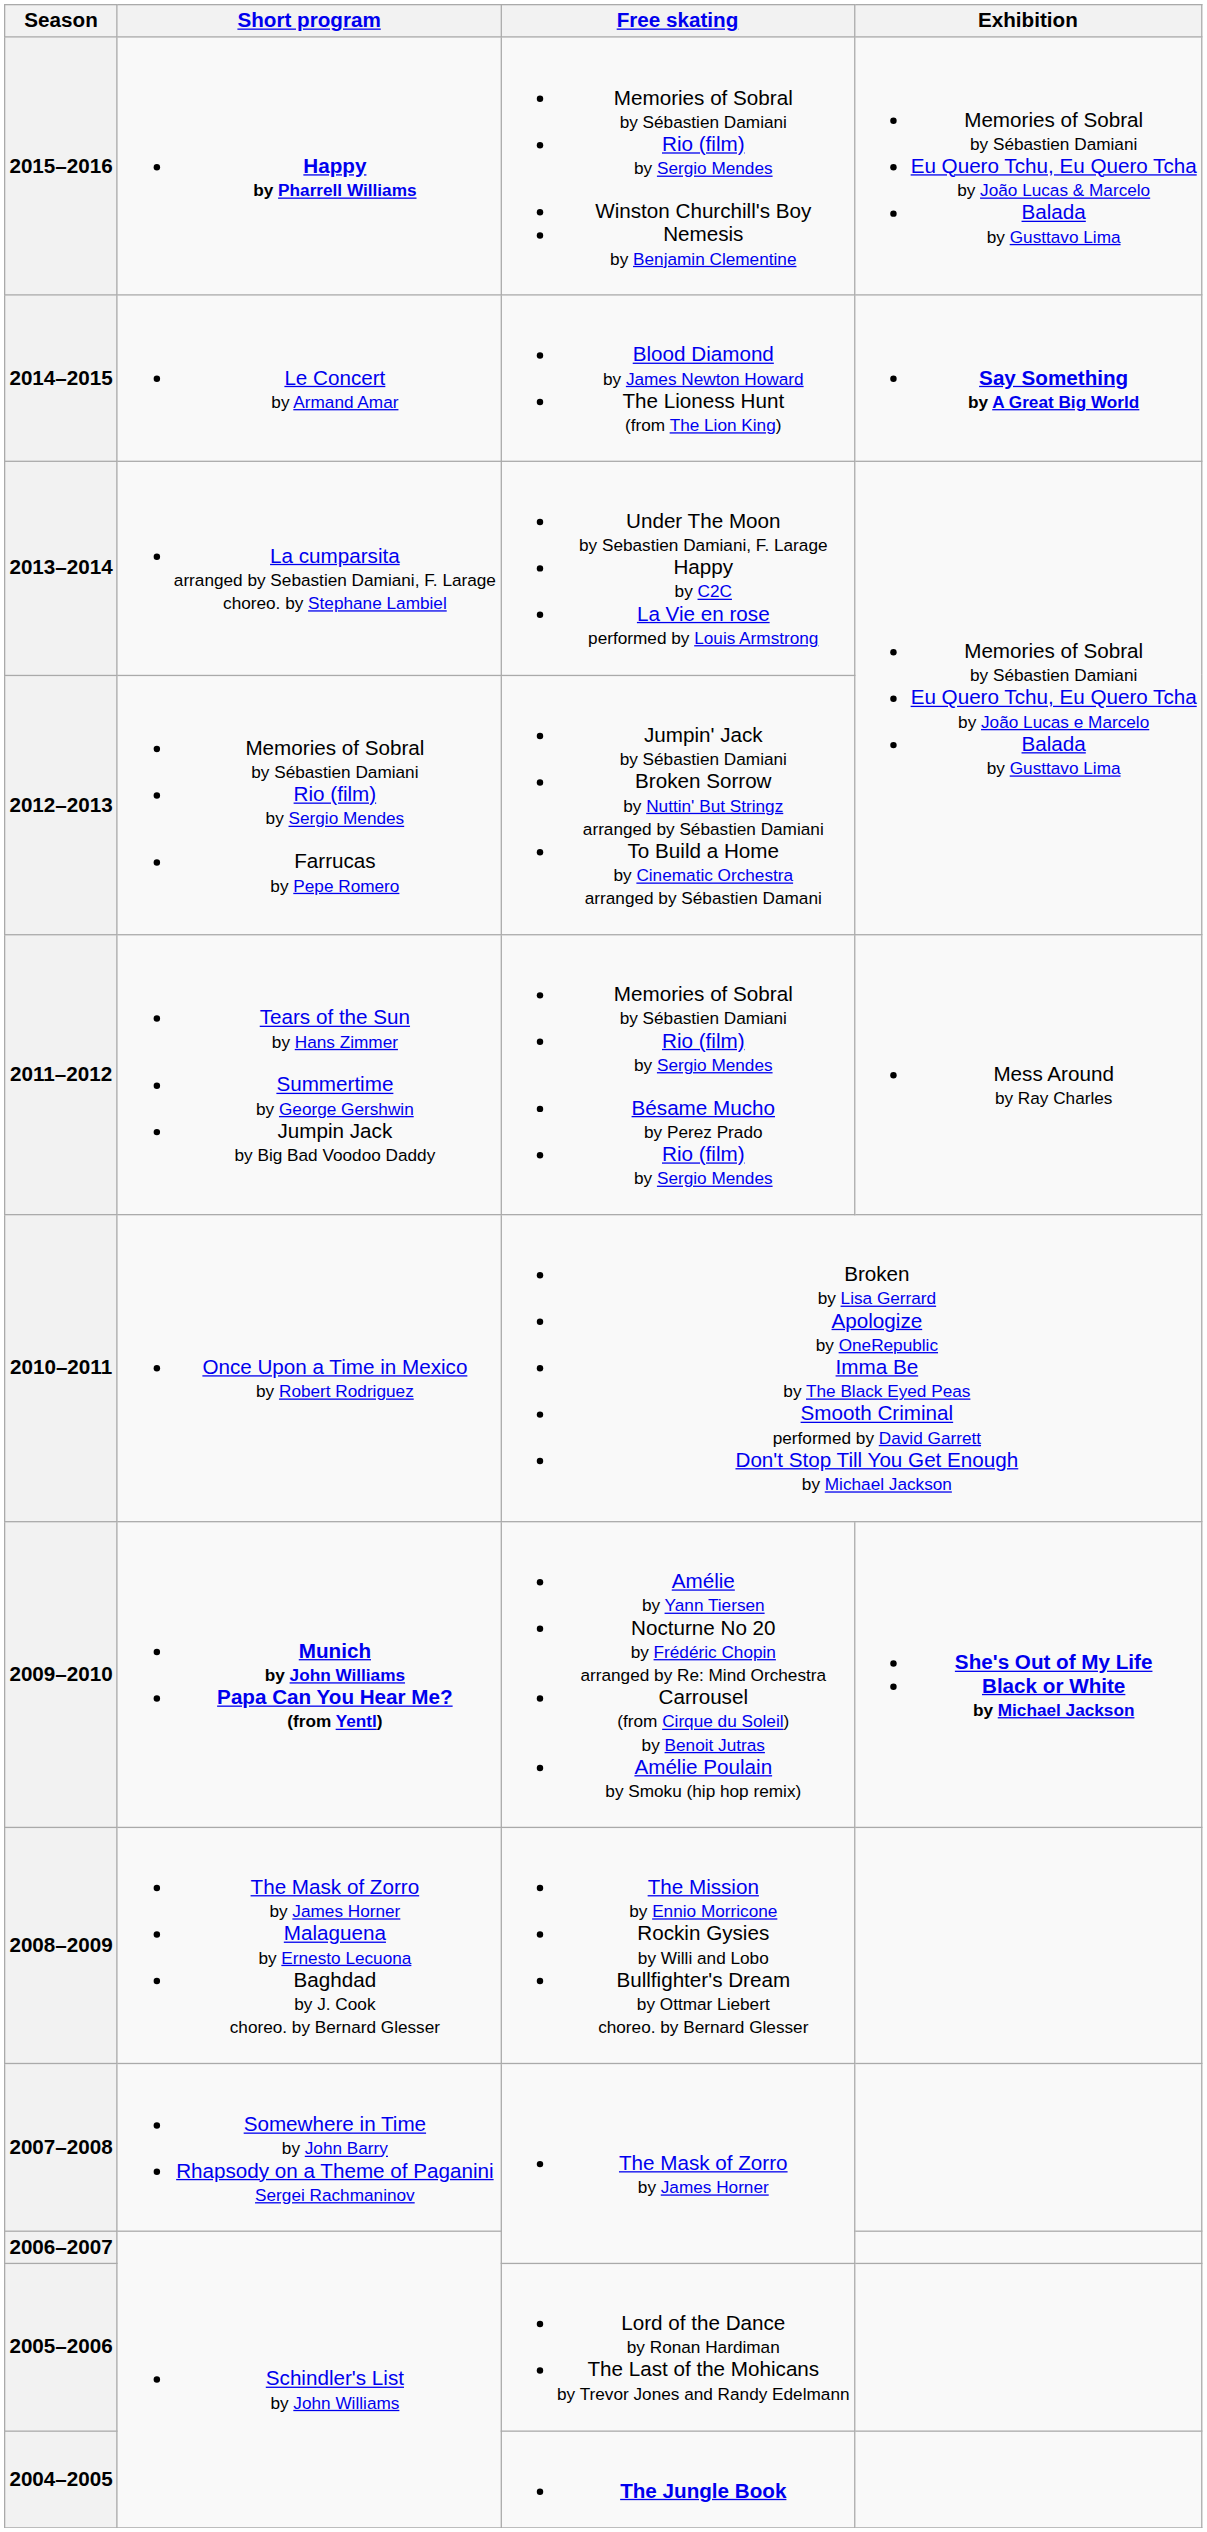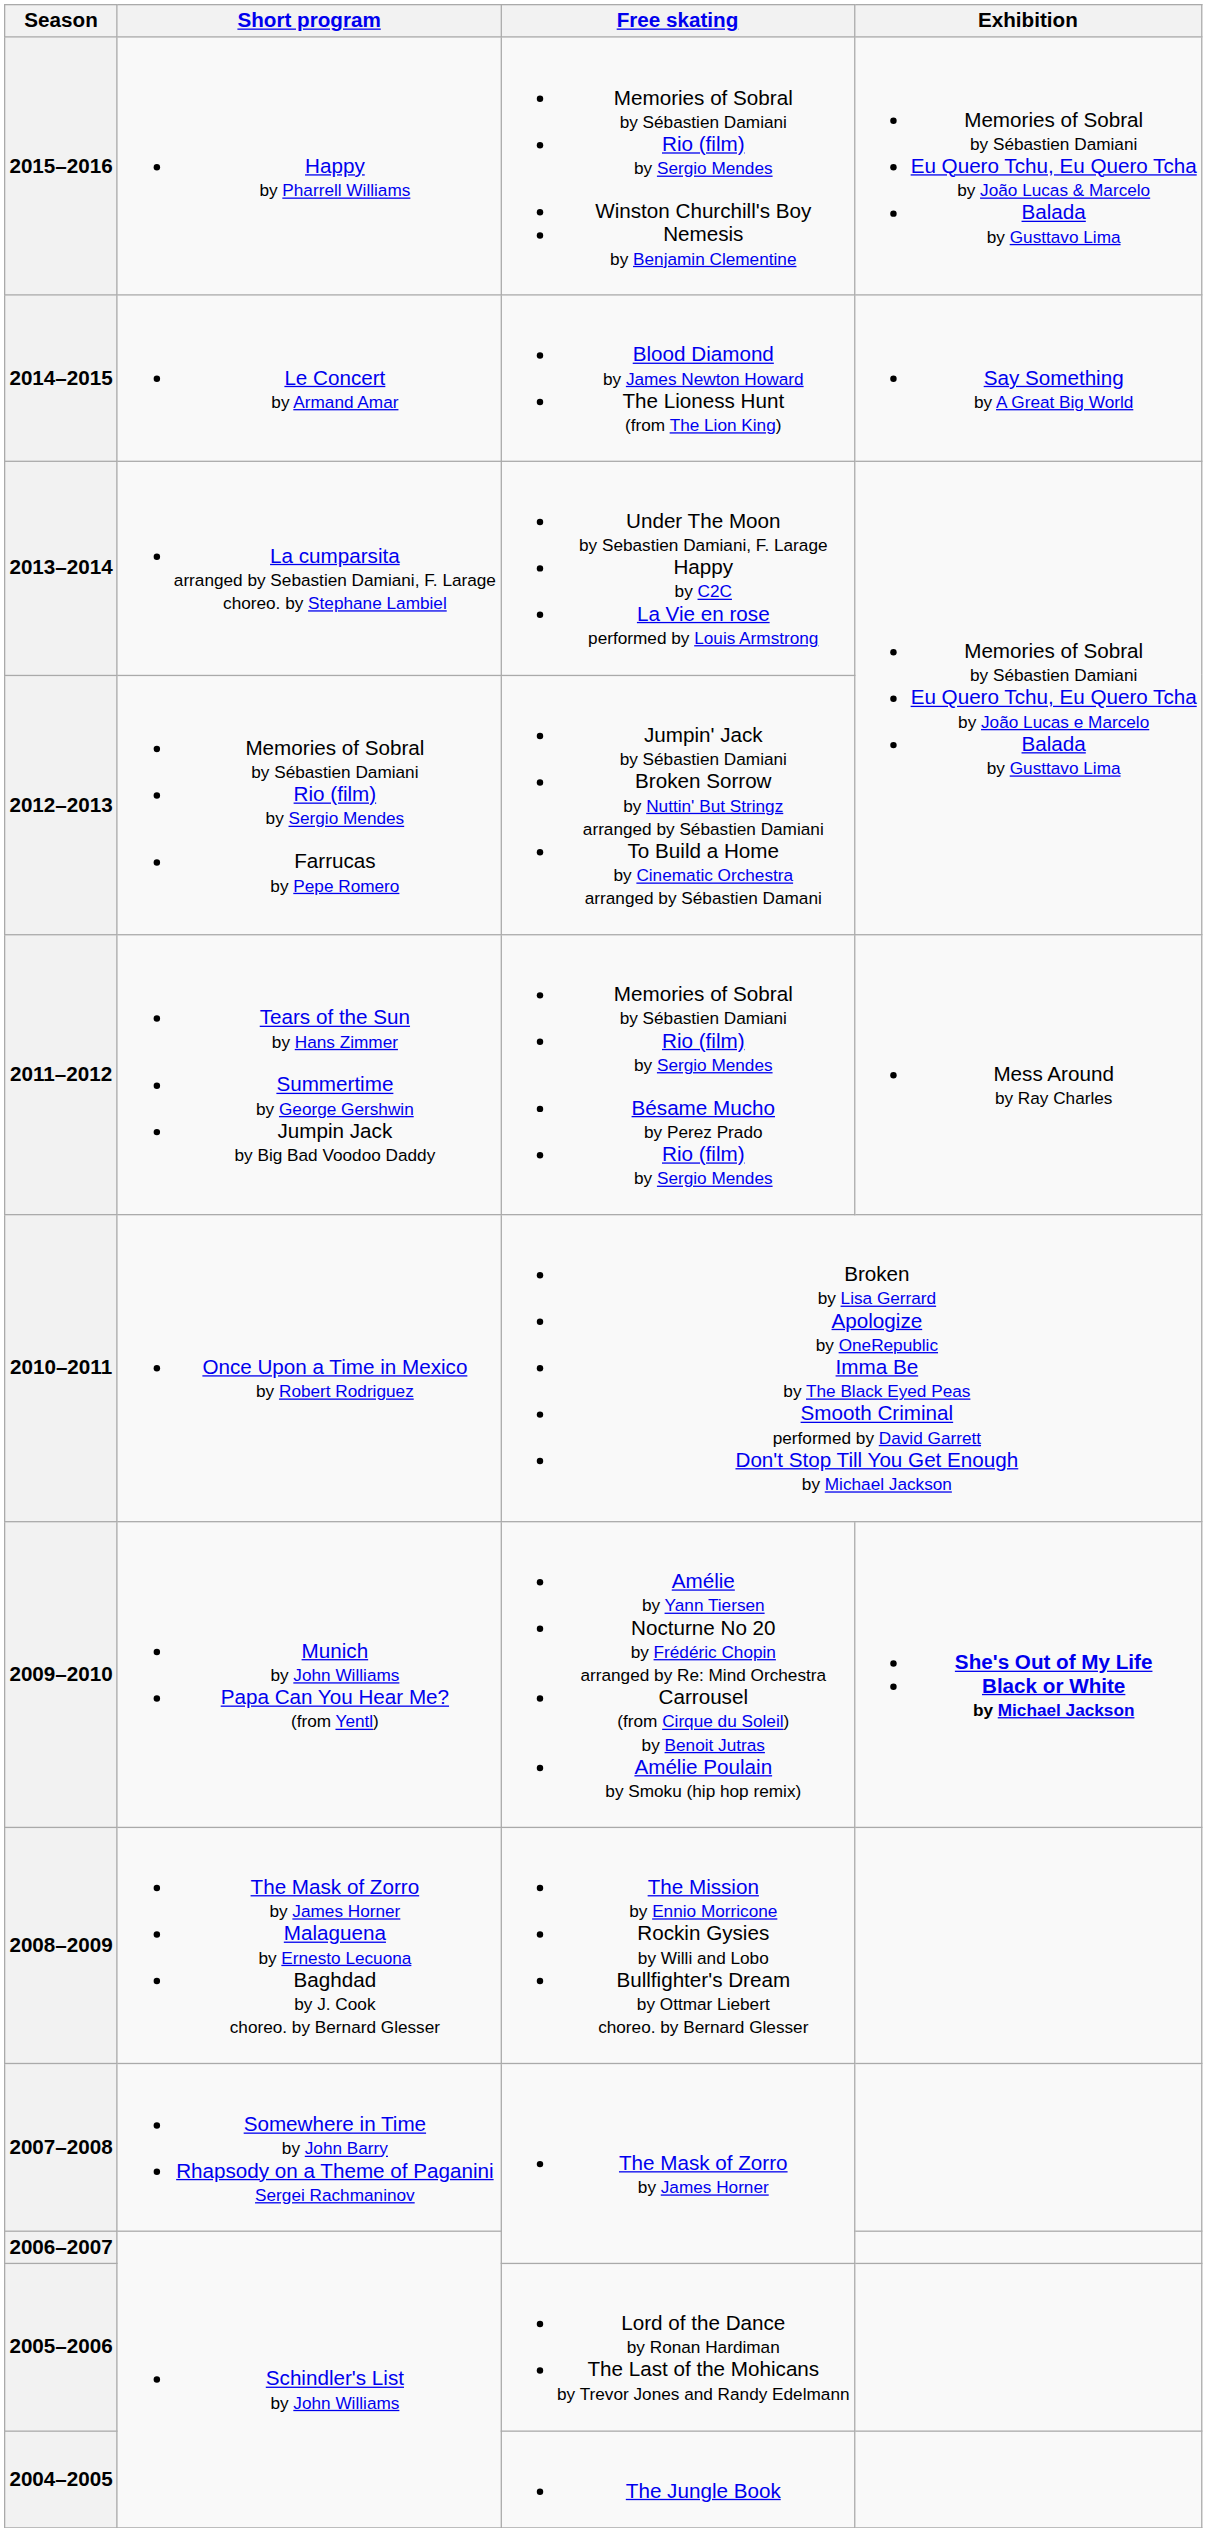(309, 178) bold -> (309, 178) normal
(1028, 390) bold -> (1028, 390) normal
(309, 1686) bold -> (309, 1686) normal
(677, 2491) bold -> (677, 2491) normal
